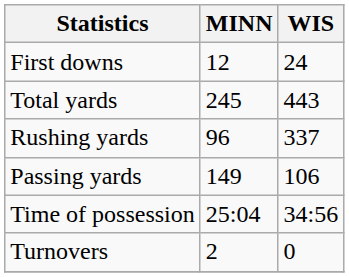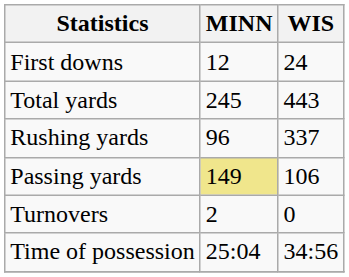(224, 175) no background -> (224, 175) khaki background
rows swapped: (59, 251) <-> (103, 213)
